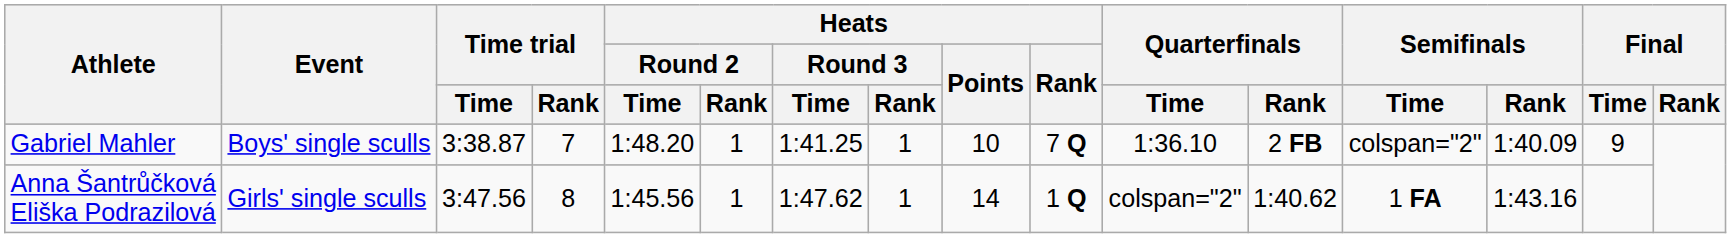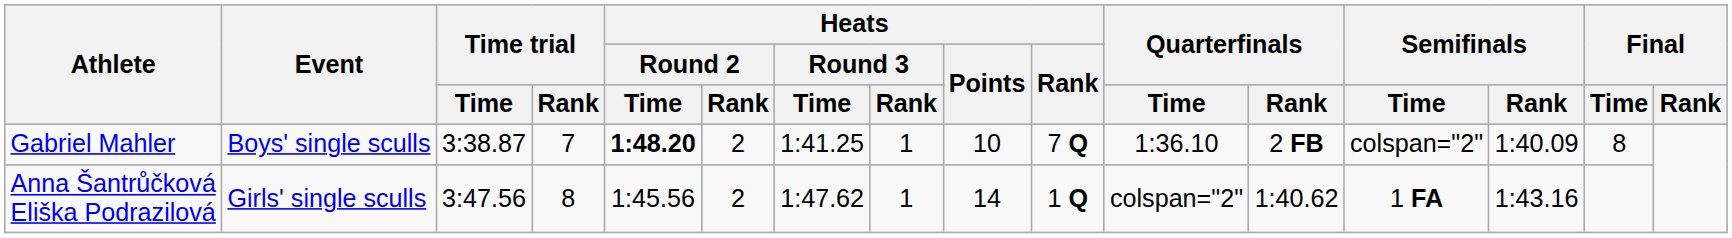(652, 143) normal -> (653, 143) bold
(737, 143) 1 -> (738, 143) 2
(1618, 143) 9 -> (1619, 143) 8
(737, 197) 1 -> (738, 197) 2
